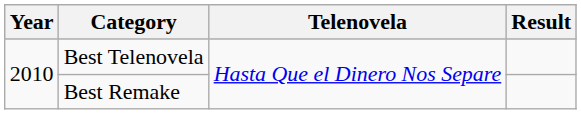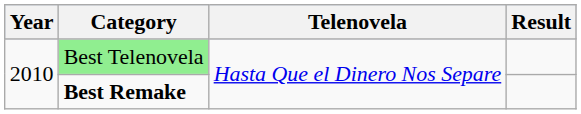(134, 56) no background -> (134, 56) lightgreen background
(122, 91) normal -> (125, 91) bold
